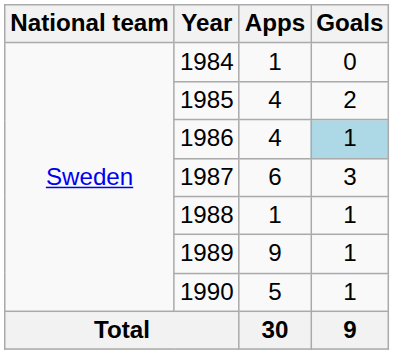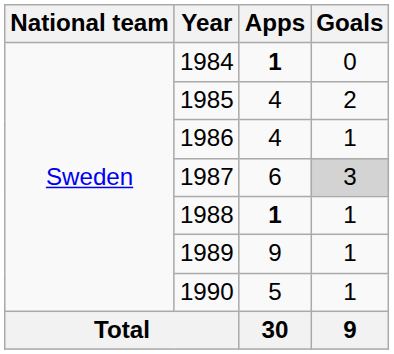(275, 61) normal -> (275, 61) bold
(350, 138) lightblue background -> (350, 138) no background
(350, 176) no background -> (350, 176) lightgrey background
(275, 215) normal -> (275, 215) bold
